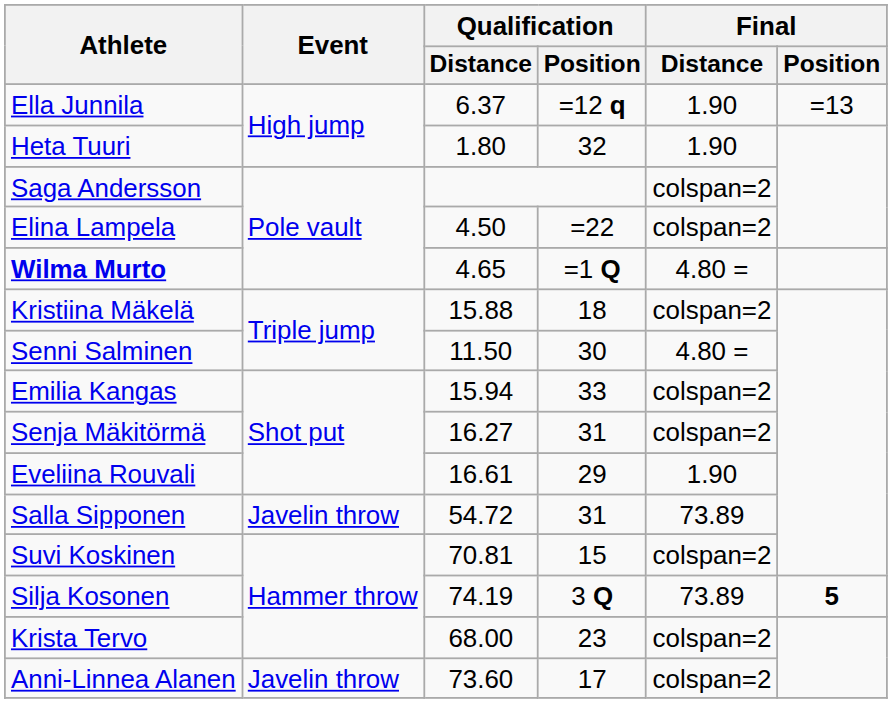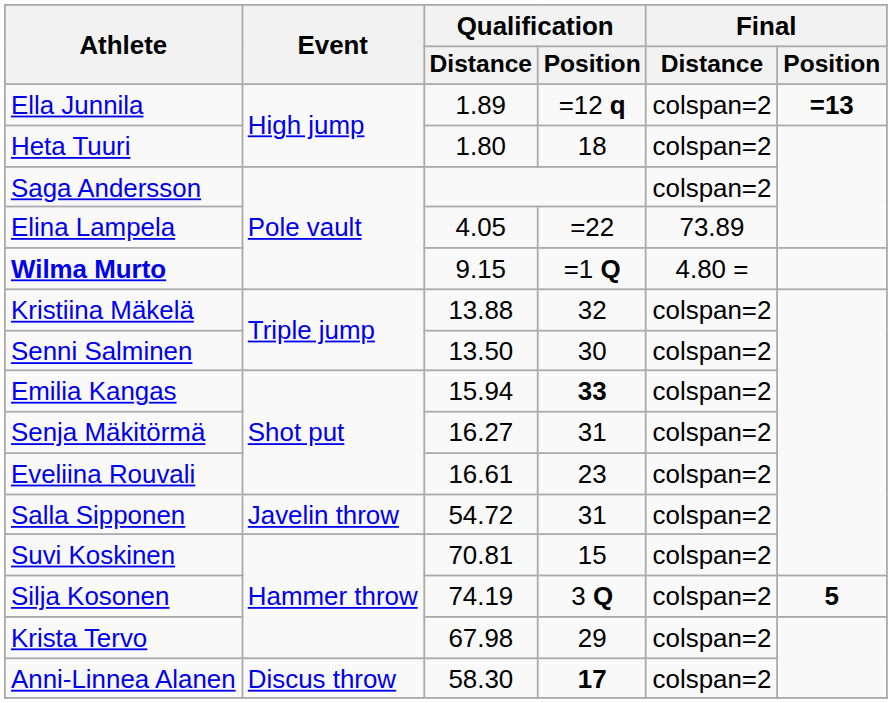(481, 105) 6.37 -> (481, 105) 1.89
(712, 105) 1.90 -> (712, 105) colspan=2
(832, 105) normal -> (832, 105) bold
(592, 146) 32 -> (592, 146) 18
(712, 146) 1.90 -> (712, 146) colspan=2
(481, 228) 4.50 -> (481, 228) 4.05
(712, 228) colspan=2 -> (712, 228) 73.89
(481, 269) 4.65 -> (481, 269) 9.15
(481, 310) 15.88 -> (481, 310) 13.88
(592, 310) 18 -> (592, 310) 32
(481, 351) 11.50 -> (481, 351) 13.50
(712, 351) 4.80 = -> (712, 351) colspan=2
(592, 392) normal -> (592, 392) bold
(592, 474) 29 -> (592, 474) 23
(712, 474) 1.90 -> (712, 474) colspan=2
(712, 515) 73.89 -> (712, 515) colspan=2
(712, 597) 73.89 -> (712, 597) colspan=2
(481, 638) 68.00 -> (481, 638) 67.98
(592, 638) 23 -> (592, 638) 29
(323, 679) Javelin throw -> (322, 679) Discus throw
(481, 679) 73.60 -> (481, 679) 58.30
(592, 679) normal -> (592, 679) bold
